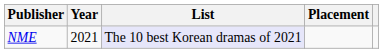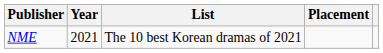(203, 37) lavender background -> (203, 37) no background
